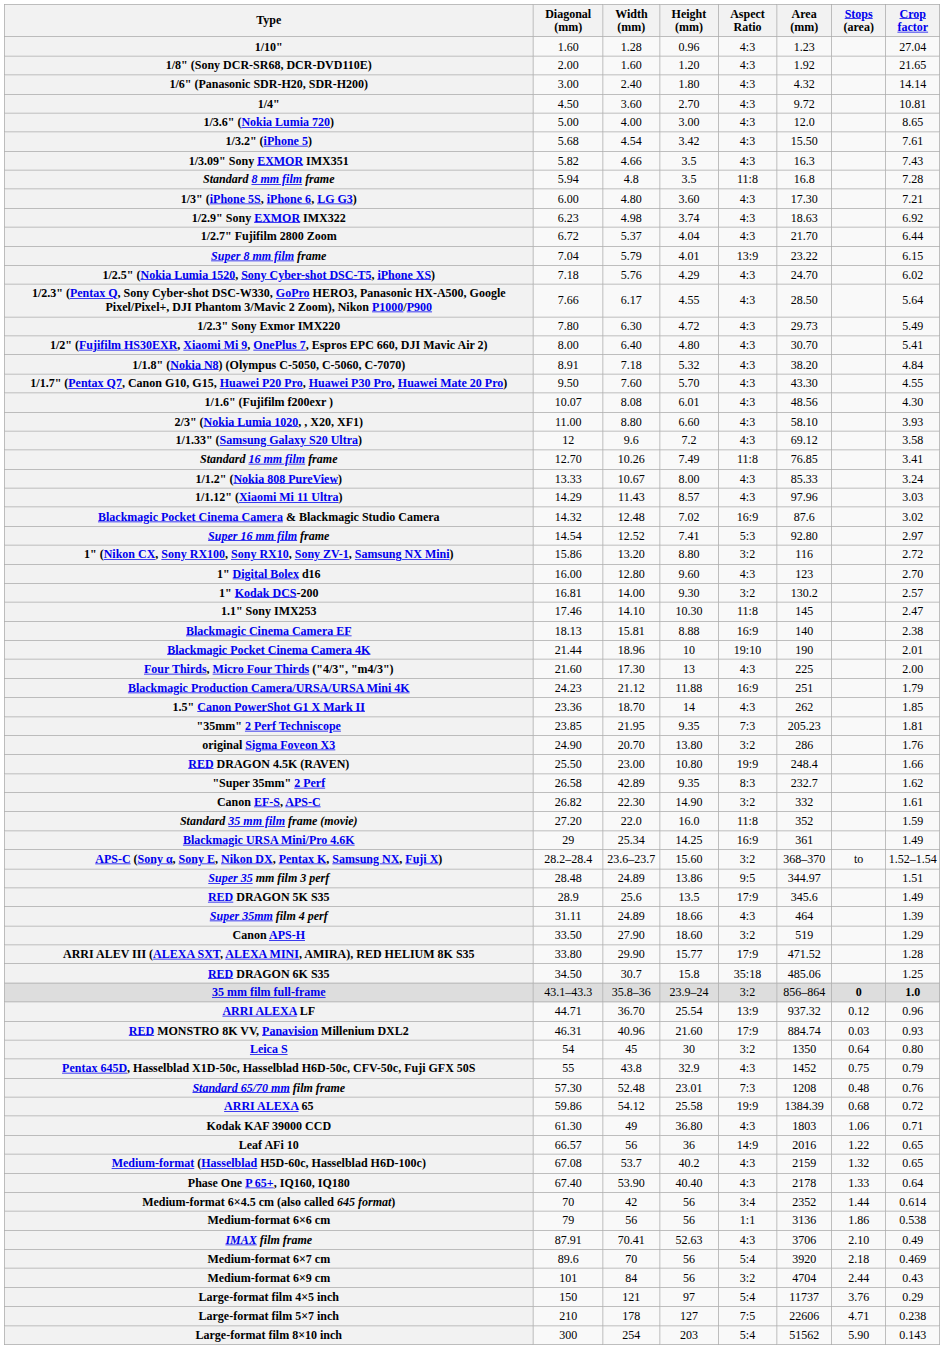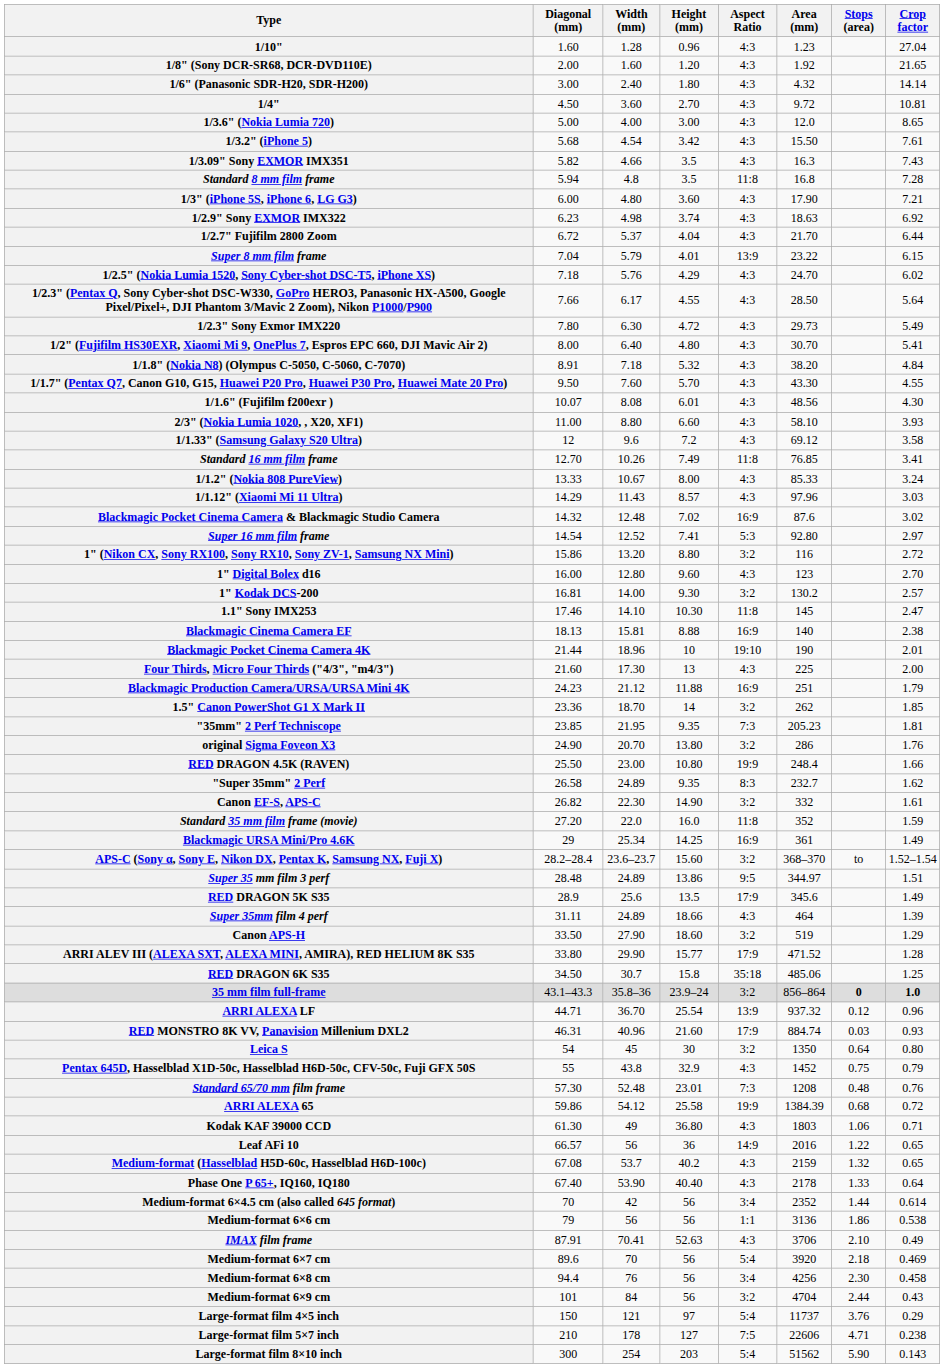(804, 198) 17.30 -> (804, 198) 17.90
(747, 707) 4:3 -> (747, 707) 3:2
(631, 783) 42.89 -> (631, 783) 24.89
+ row: (269, 1278)
